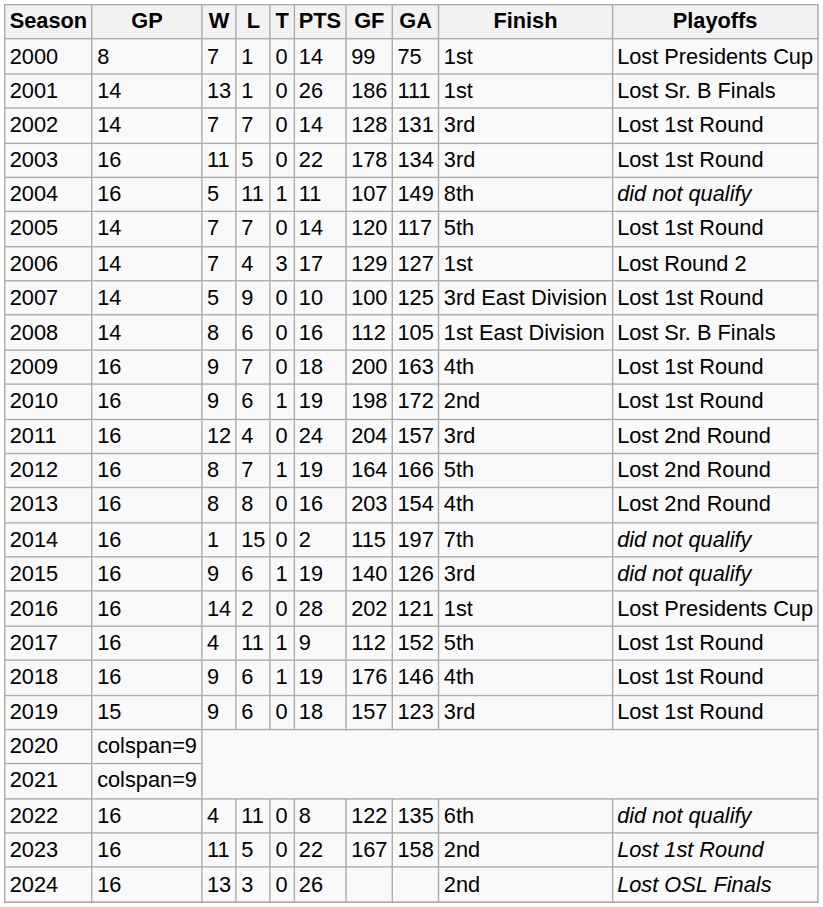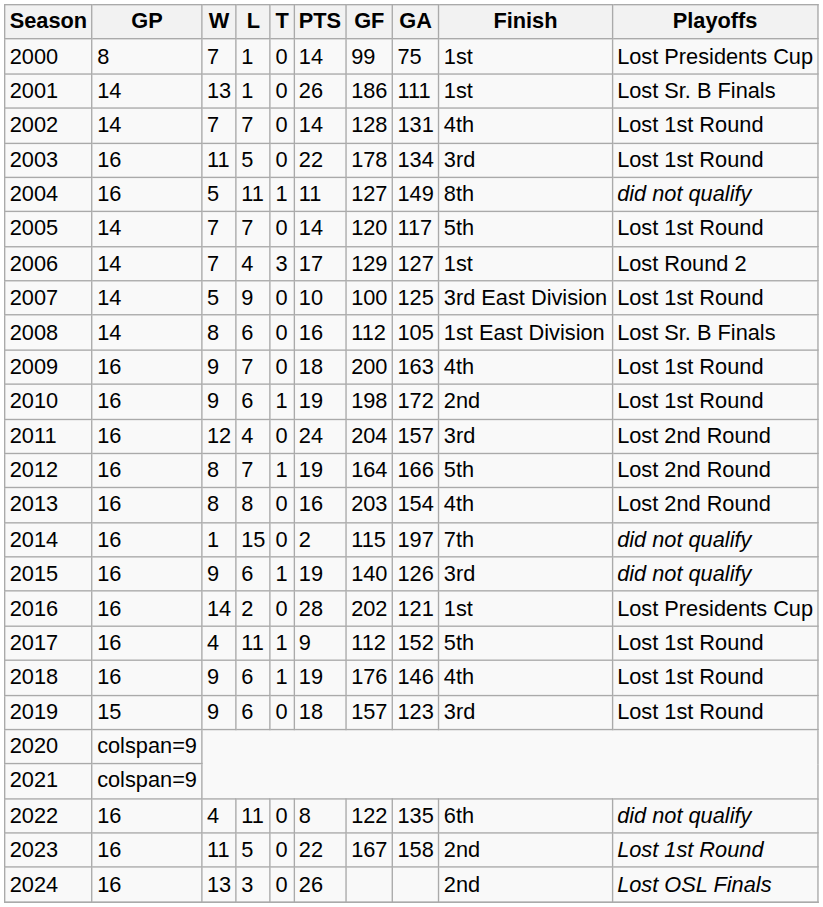(460, 125) 3rd -> (459, 125) 4th
(369, 194) 107 -> (369, 194) 127
